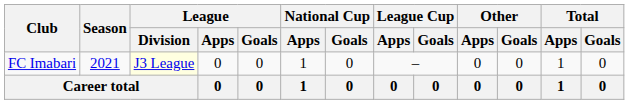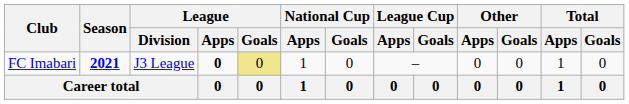(105, 63) normal -> (105, 63) bold
(164, 63) lightyellow background -> (164, 63) no background
(218, 63) normal -> (218, 63) bold
(259, 63) no background -> (259, 63) khaki background
